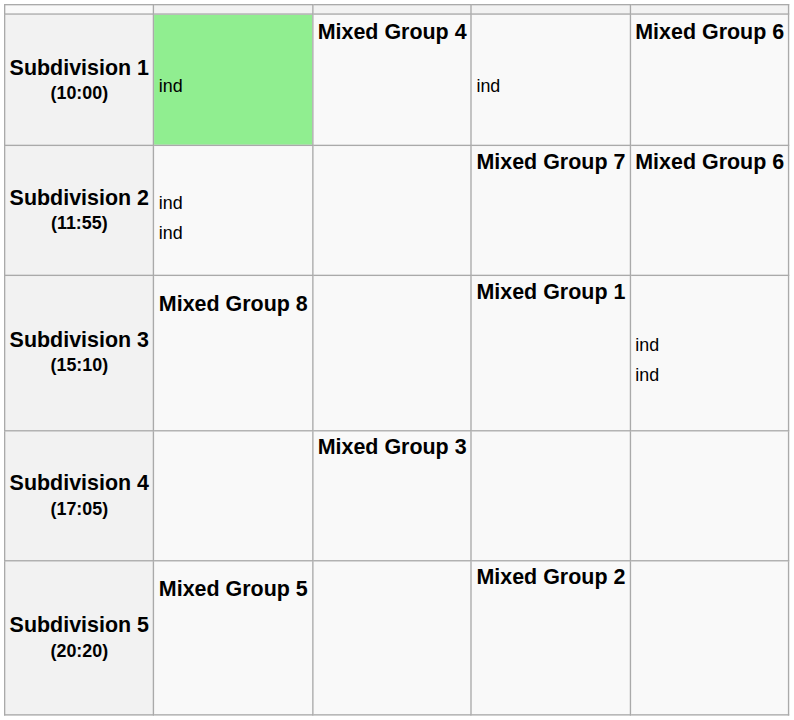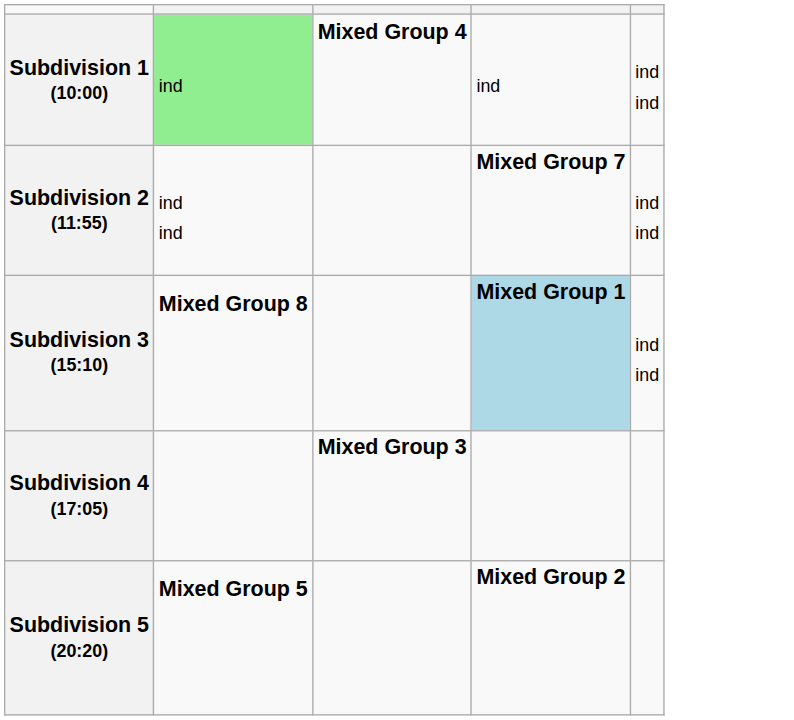(710, 31) Mixed Group 6 -> (647, 87) ind ind
(710, 161) Mixed Group 6 -> (647, 217) ind ind
(551, 292) no background -> (551, 292) lightblue background
